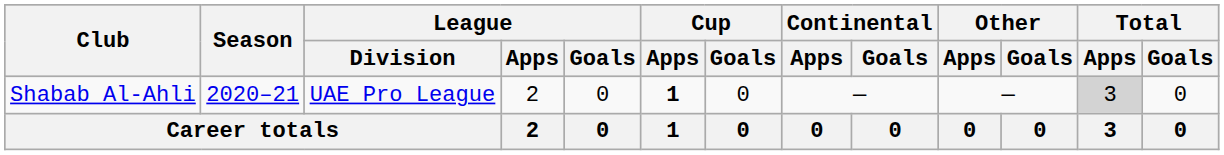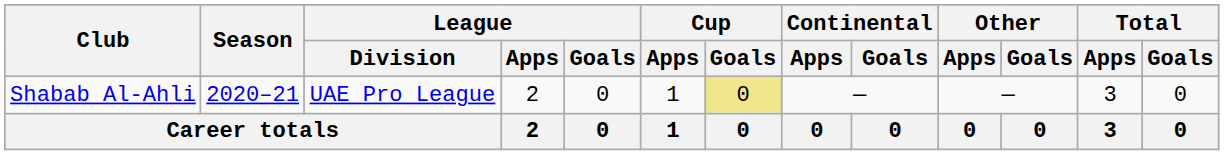(673, 95) bold -> (673, 95) normal
(743, 95) no background -> (743, 95) khaki background
(1110, 95) lightgrey background -> (1110, 95) no background
